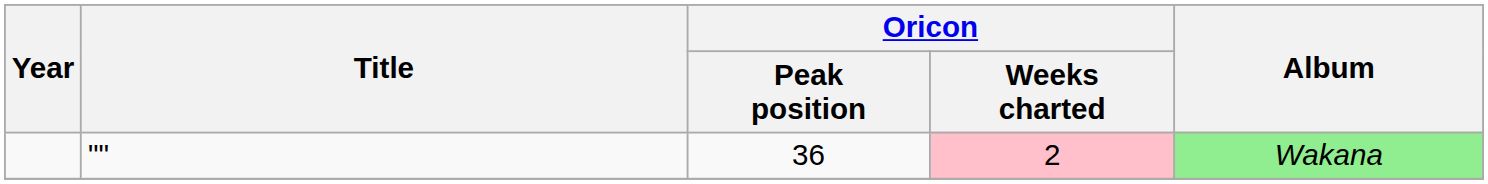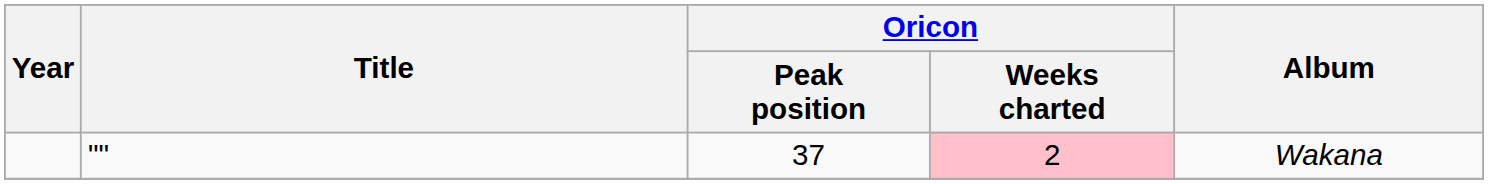(809, 155) 36 -> (809, 155) 37
(1329, 155) lightgreen background -> (1329, 155) no background
